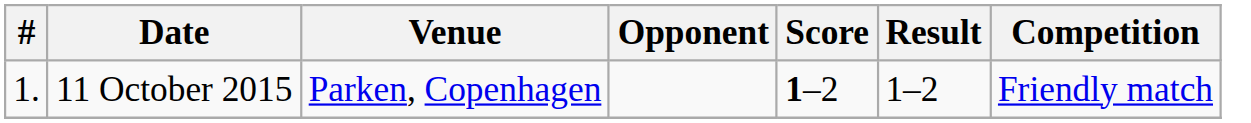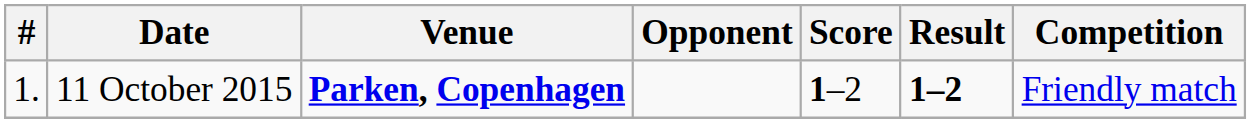(455, 88) normal -> (467, 88) bold
(912, 88) normal -> (936, 88) bold
